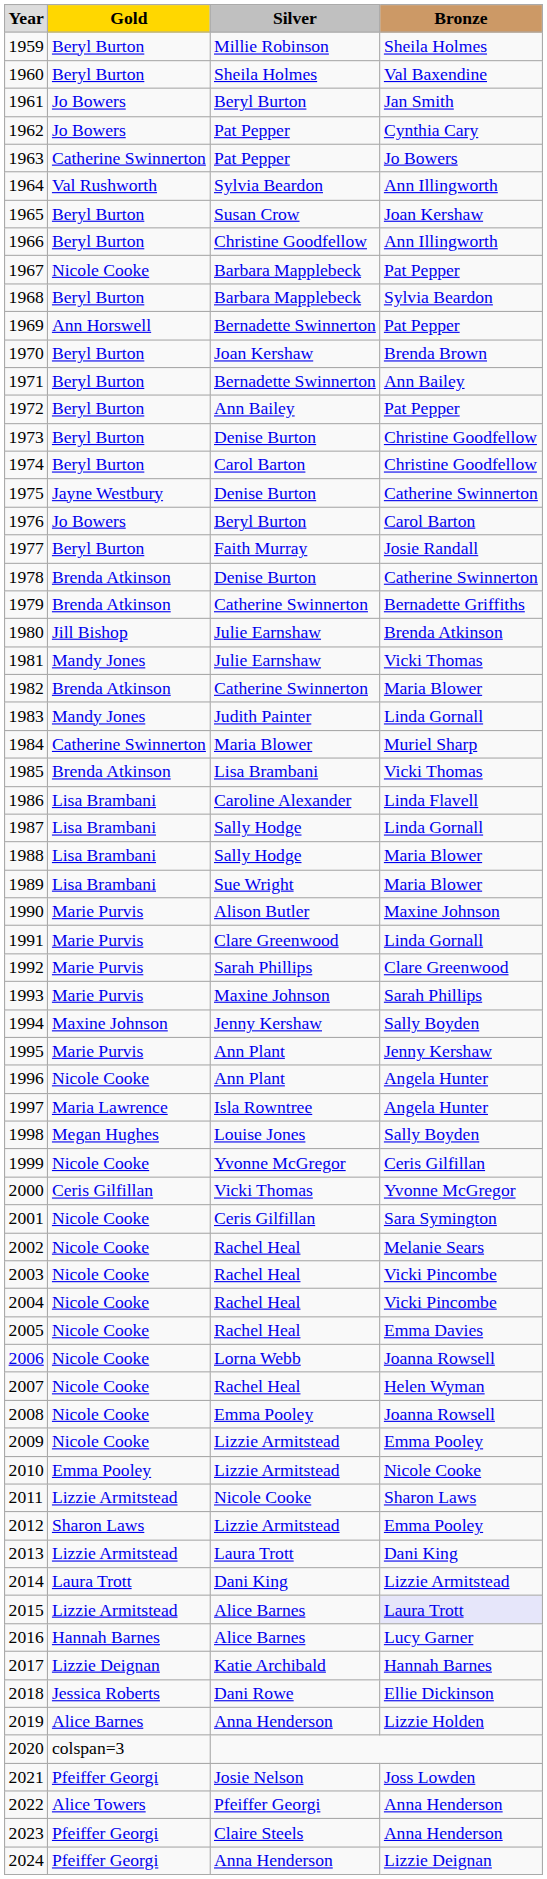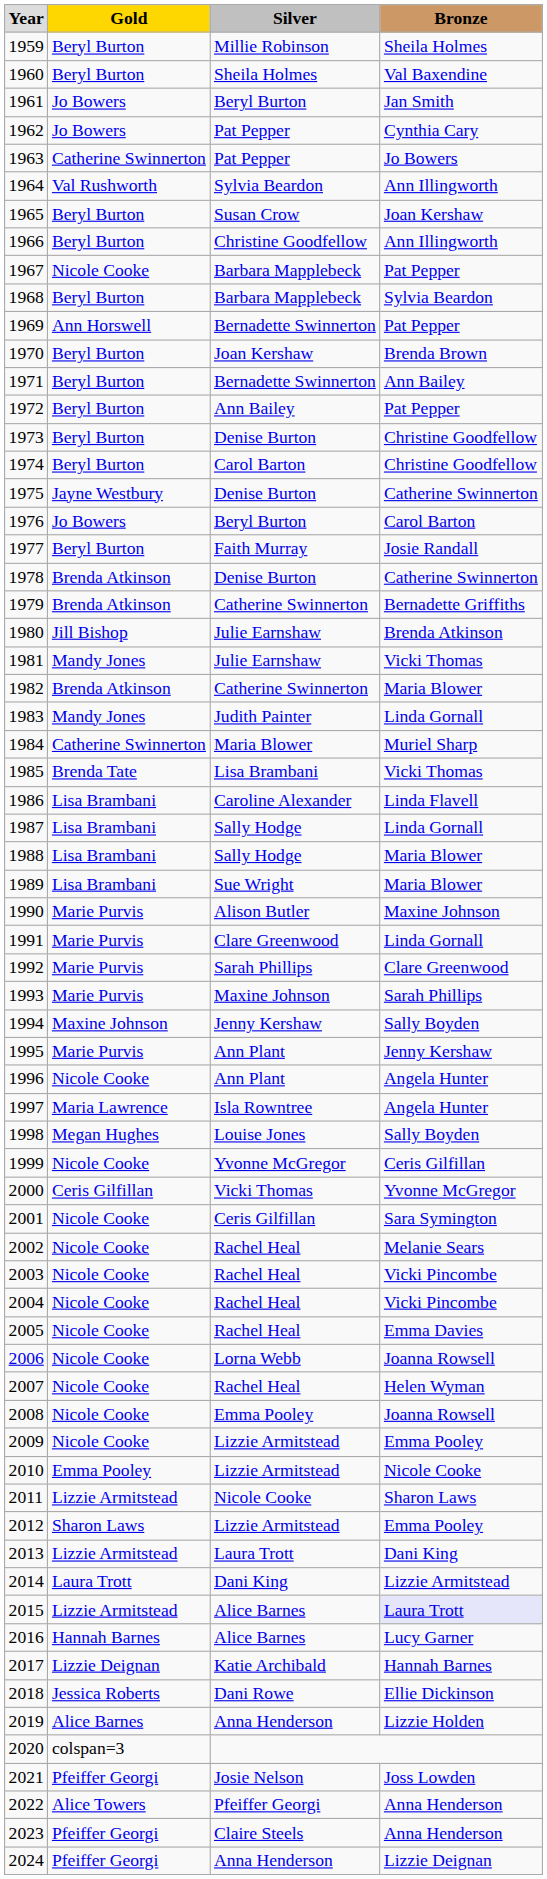(111, 772) Brenda Atkinson -> (94, 772) Brenda Tate
